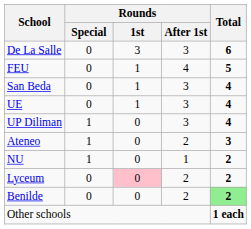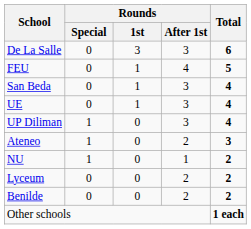(137, 178) pink background -> (137, 178) no background
(228, 196) lightgreen background -> (228, 196) no background
